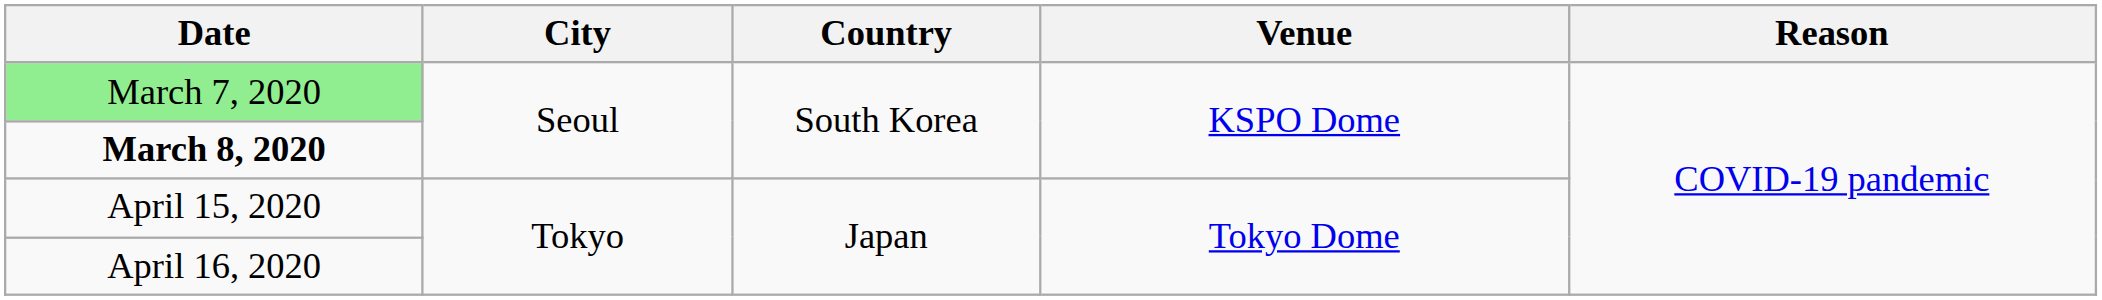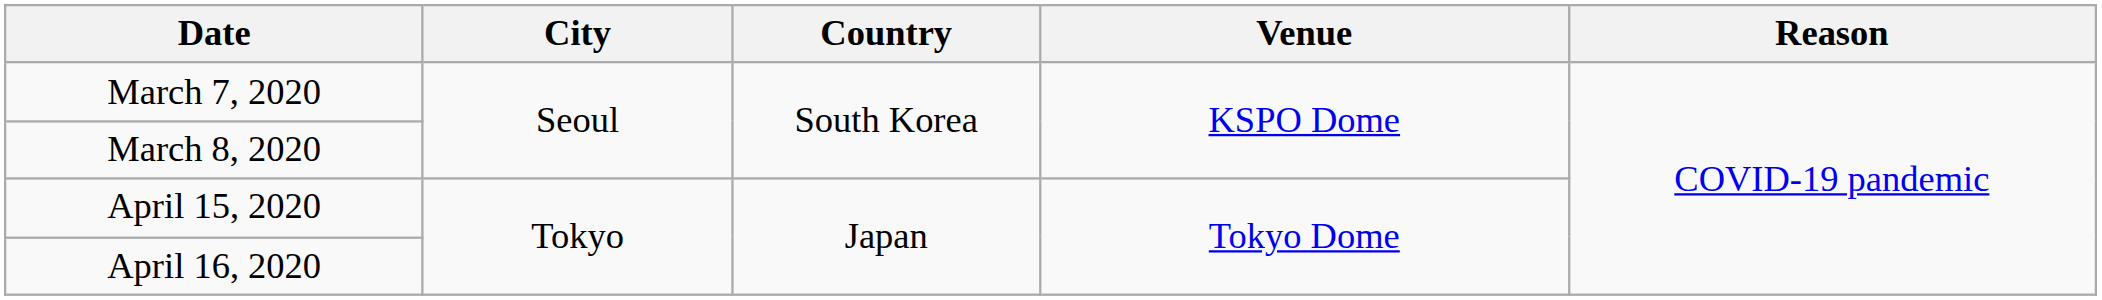(214, 91) lightgreen background -> (214, 91) no background
(214, 149) bold -> (214, 149) normal
